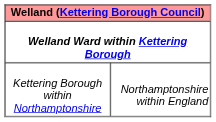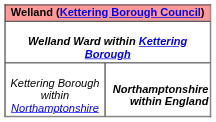(165, 95) normal -> (161, 95) bold
